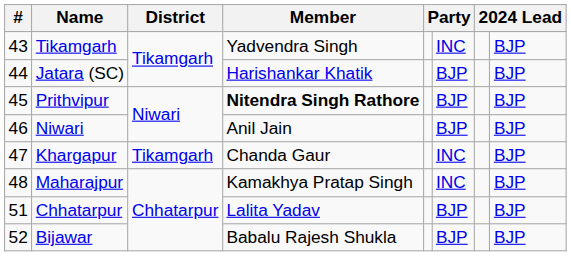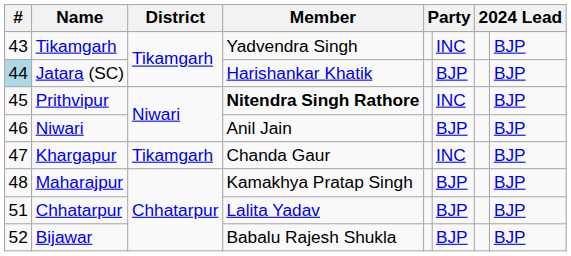(18, 73) no background -> (18, 73) lightblue background
(452, 100) BJP -> (451, 100) INC
(451, 182) INC -> (452, 182) BJP
